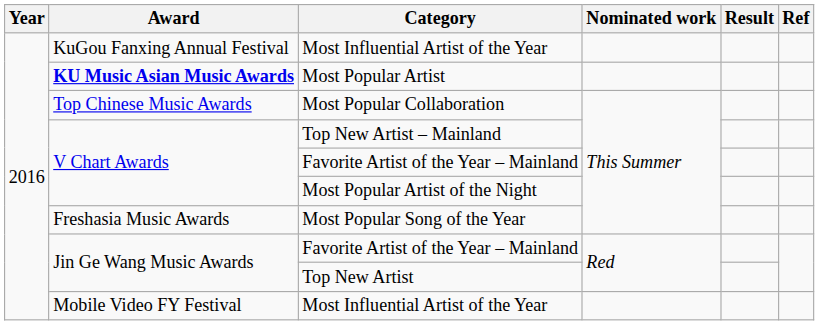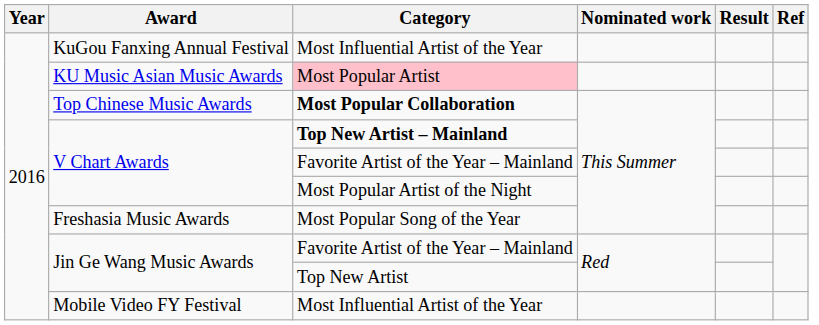(174, 76) bold -> (168, 76) normal
(374, 76) no background -> (368, 76) pink background
(403, 104) normal -> (406, 104) bold
(402, 133) normal -> (402, 133) bold
